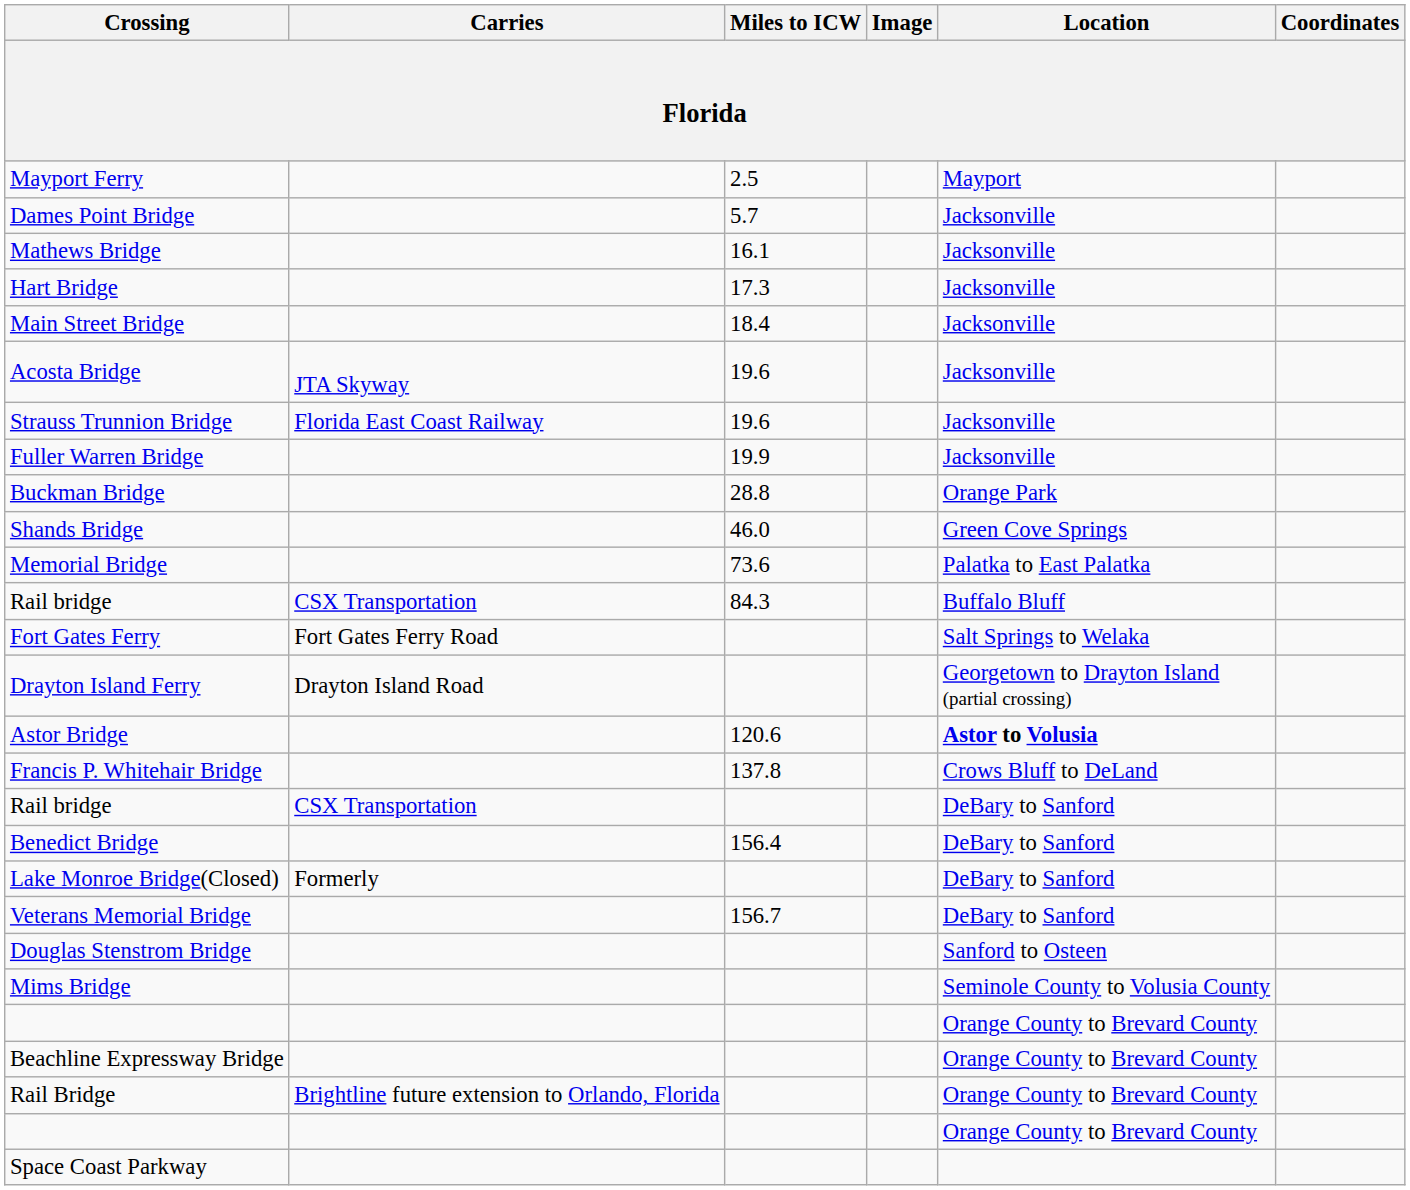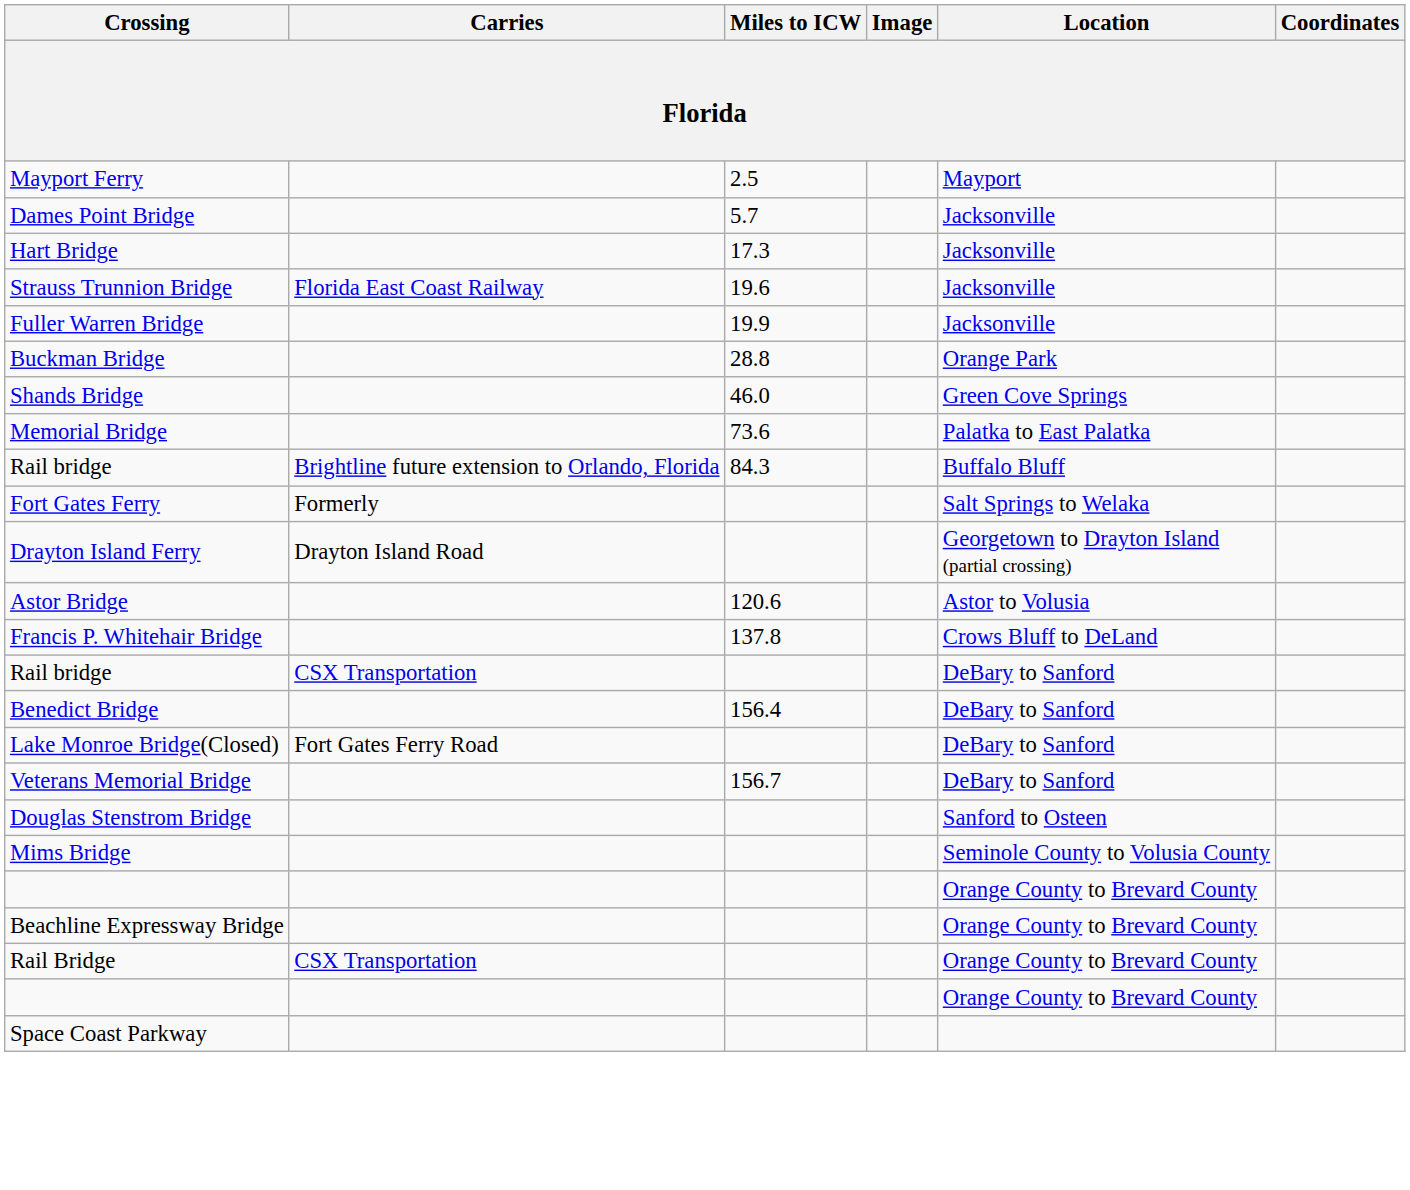- row: (85, 251)
- row: (97, 323)
- row: (75, 371)
(385, 600) CSX Transportation -> (507, 467) Brightline future extension to Orlando, Florida
(396, 636) Fort Gates Ferry Road -> (337, 503) Formerly
(1020, 734) bold -> (1016, 600) normal
(337, 878) Formerly -> (396, 745) Fort Gates Ferry Road
(507, 1094) Brightline future extension to Orlando, Florida -> (385, 961) CSX Transportation
